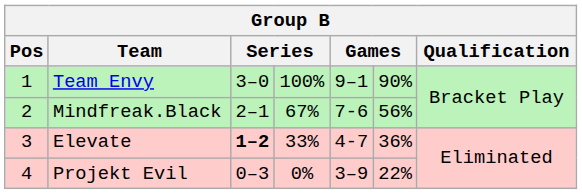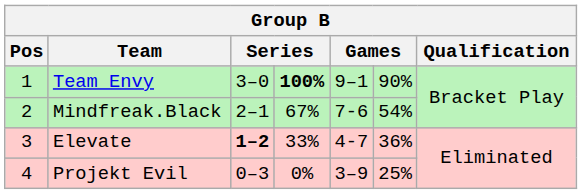(302, 82) normal -> (302, 82) bold
(395, 112) 56% -> (395, 112) 54%
(395, 173) 22% -> (395, 173) 25%
